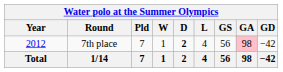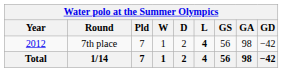(184, 43) bold -> (184, 43) normal
(204, 43) normal -> (204, 43) bold
(247, 43) pink background -> (247, 43) no background
